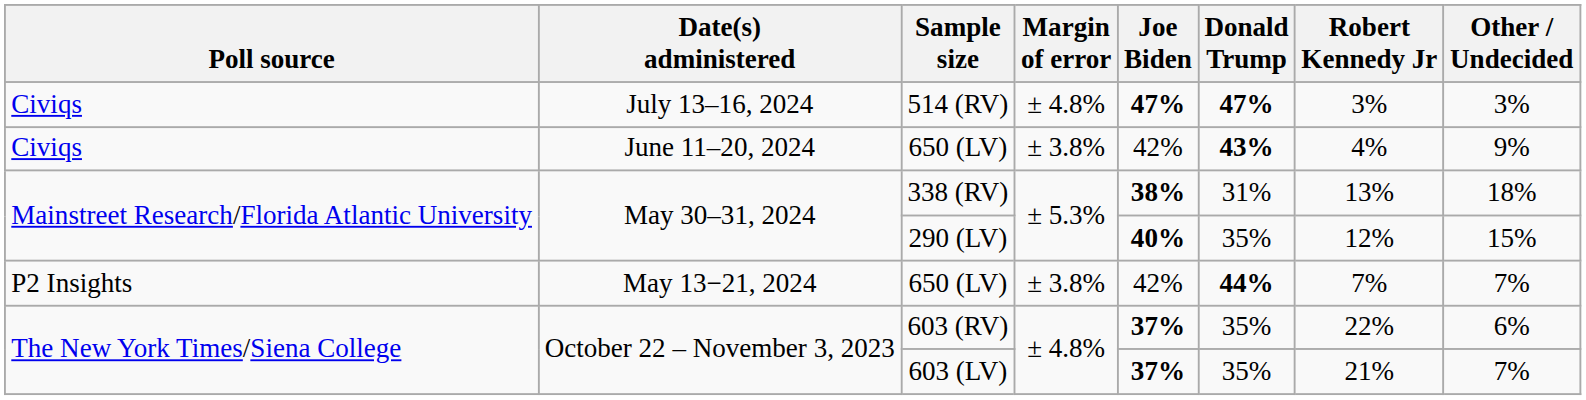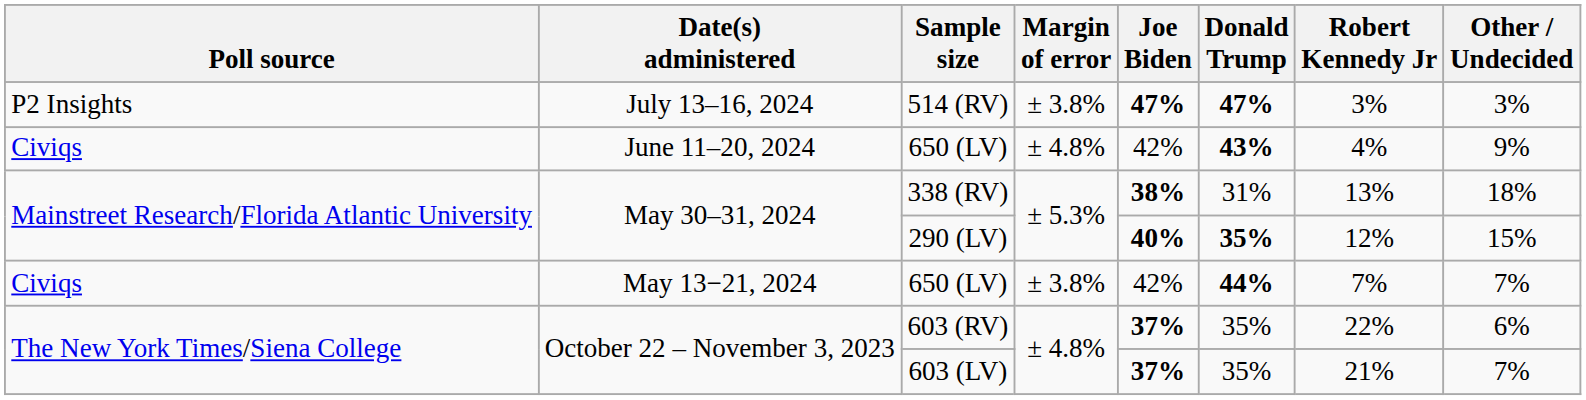(47, 103) Civiqs -> (72, 103) P2 Insights
(1066, 103) ± 4.8% -> (1066, 103) ± 3.8%
(1066, 148) ± 3.8% -> (1066, 148) ± 4.8%
(1247, 237) normal -> (1247, 237) bold
(72, 282) P2 Insights -> (47, 282) Civiqs
